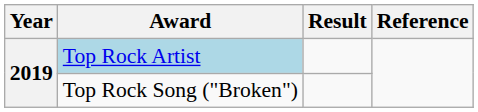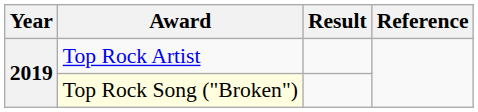(132, 55) lightblue background -> (132, 55) no background
(180, 90) no background -> (180, 90) lightyellow background
